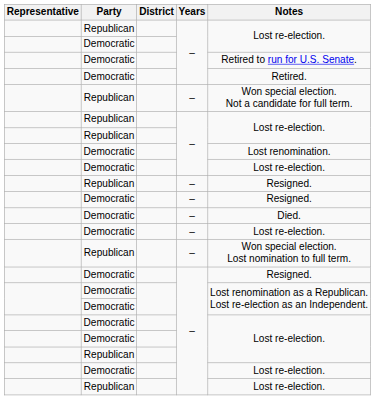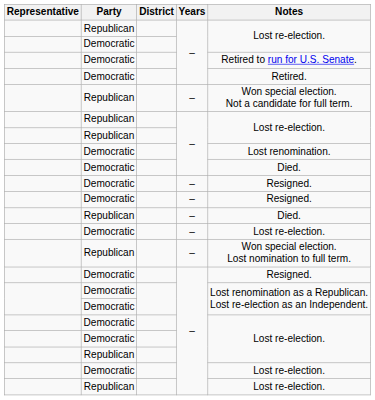(289, 167) Lost re-election. -> (289, 167) Died.
(109, 183) Republican -> (109, 183) Democratic
(109, 215) Democratic -> (109, 215) Republican
